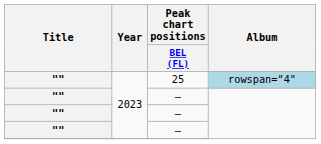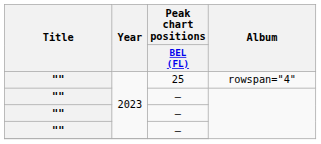(262, 80) lightblue background -> (262, 80) no background
